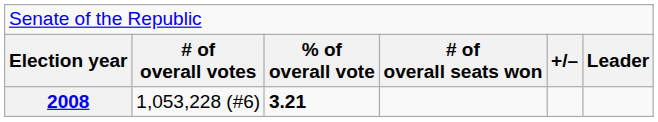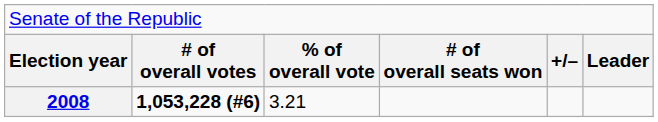(198, 101) normal -> (198, 101) bold
(287, 101) bold -> (287, 101) normal
